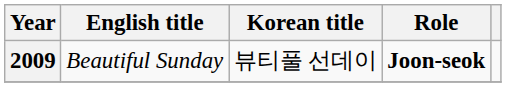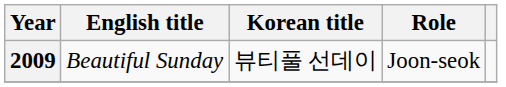(436, 61) bold -> (434, 61) normal
